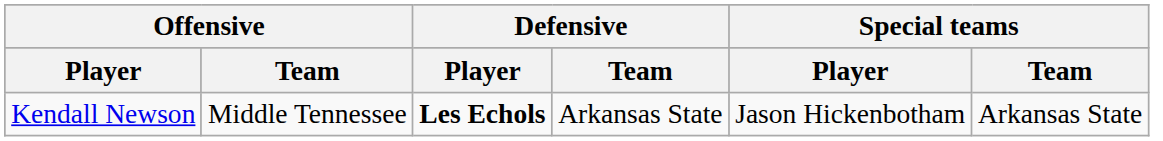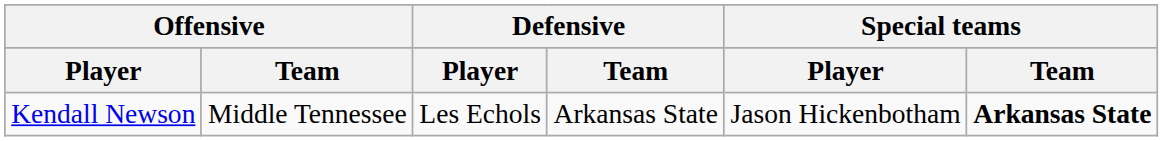(482, 113) bold -> (480, 113) normal
(1060, 113) normal -> (1062, 113) bold
